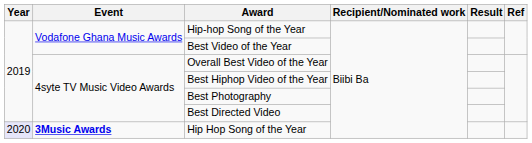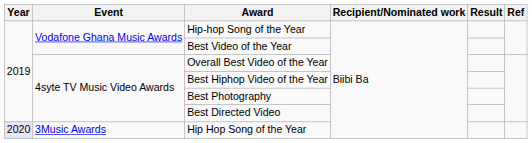(73, 130) bold -> (71, 130) normal
